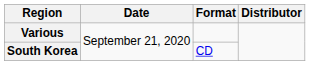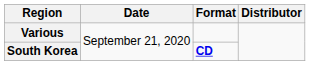(204, 51) normal -> (204, 51) bold
